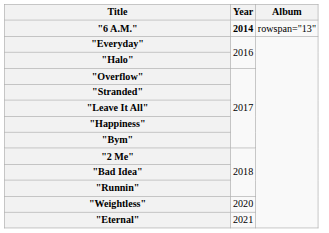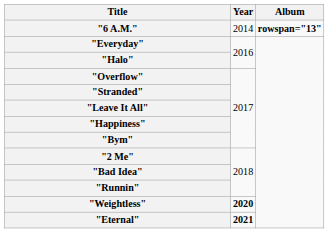(243, 28) bold -> (243, 28) normal
(287, 28) normal -> (290, 28) bold
(243, 204) normal -> (243, 204) bold
(243, 220) normal -> (243, 220) bold
